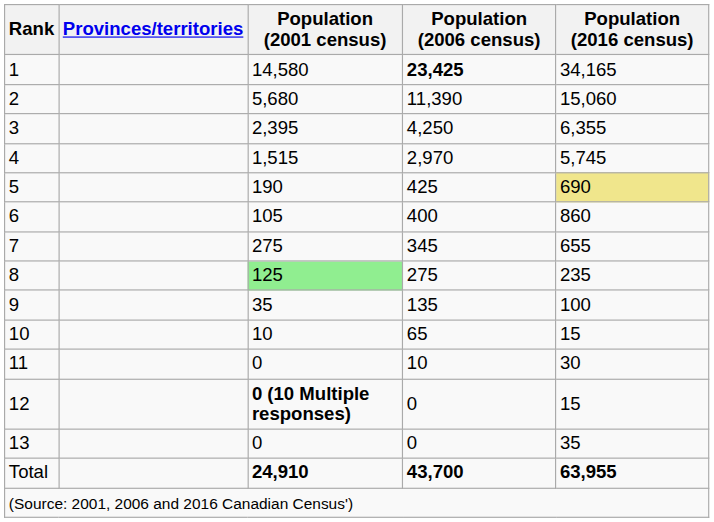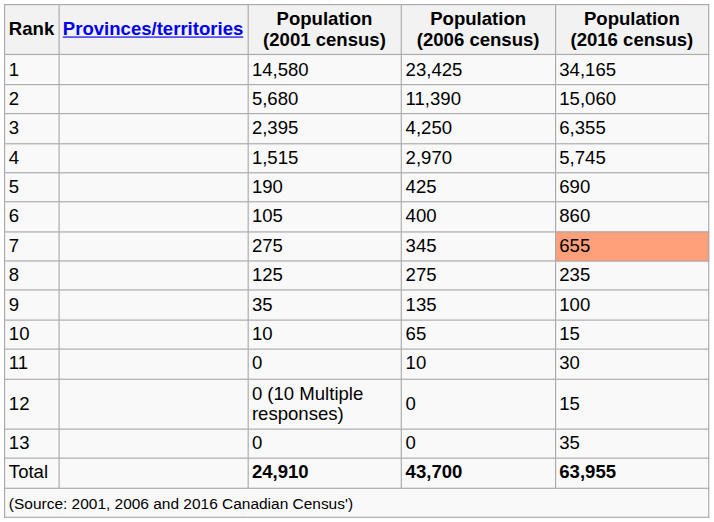(435, 69) bold -> (434, 69) normal
(575, 187) khaki background -> (575, 187) no background
(575, 246) no background -> (575, 246) lightsalmon background
(267, 275) lightgreen background -> (267, 275) no background
(311, 403) bold -> (308, 403) normal
